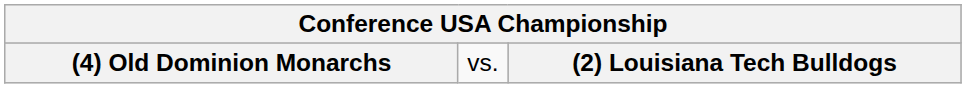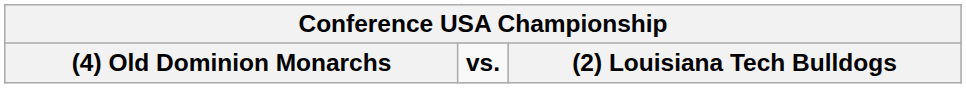(483, 62) normal -> (483, 62) bold
